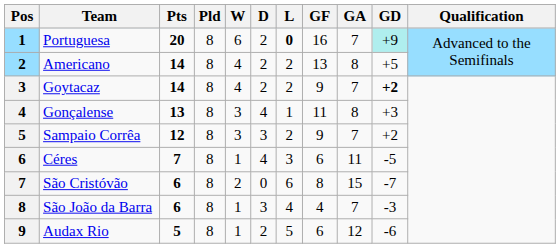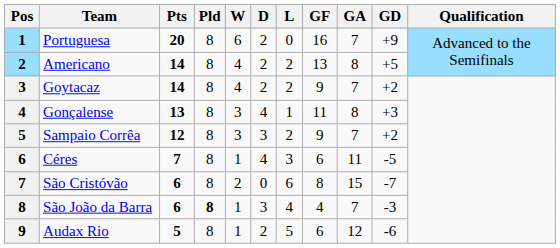(289, 40) bold -> (289, 40) normal
(390, 40) paleturquoise background -> (390, 40) no background
(390, 87) bold -> (390, 87) normal
(210, 207) normal -> (210, 207) bold
